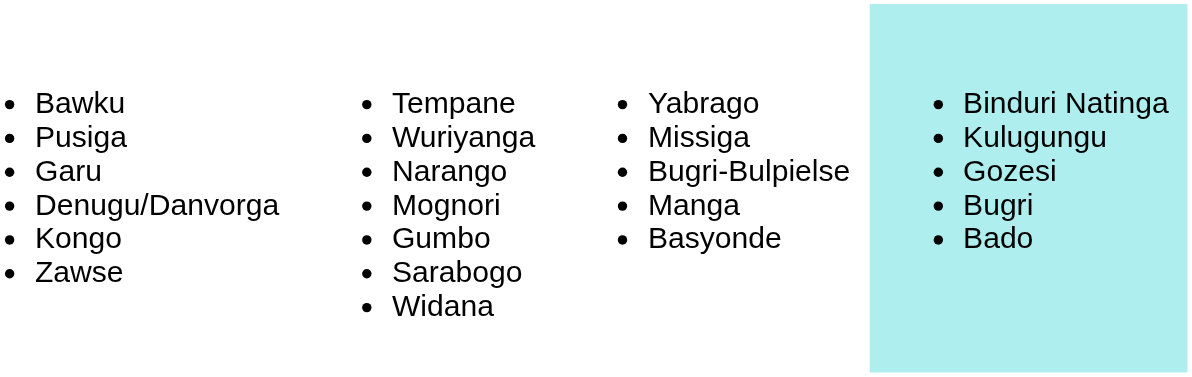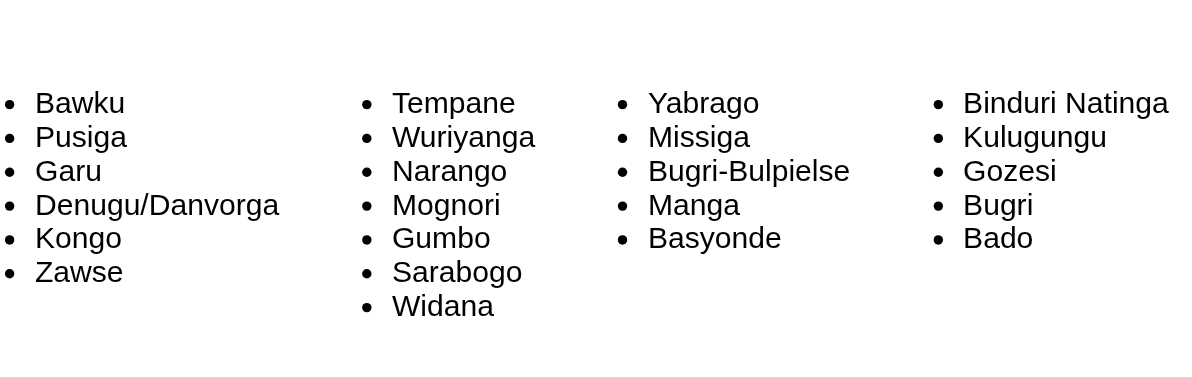(1028, 171) paleturquoise background -> (1028, 171) no background
